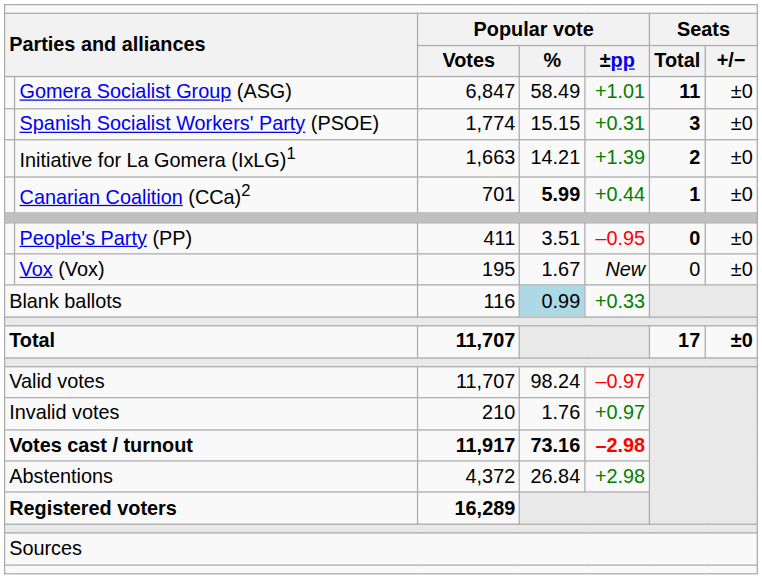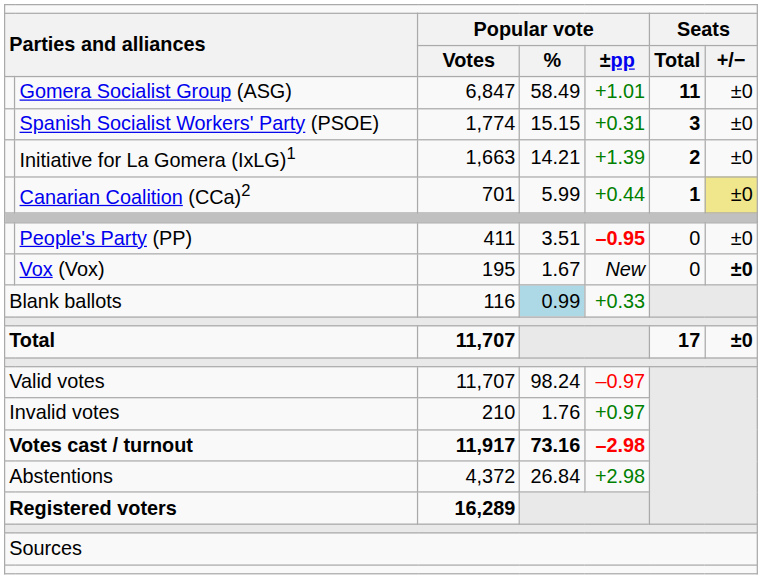(561, 194) bold -> (561, 194) normal
(742, 194) no background -> (742, 194) khaki background
(620, 238) normal -> (620, 238) bold
(695, 238) bold -> (695, 238) normal
(742, 269) normal -> (742, 269) bold
